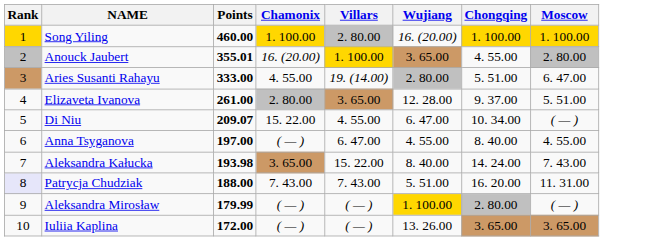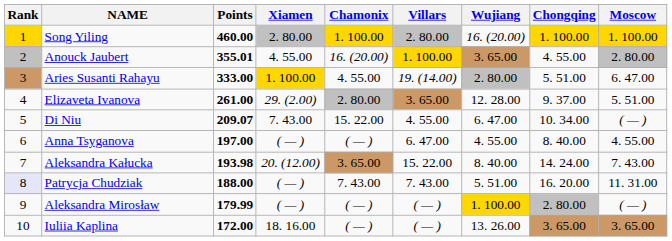+ column: (290, 15)
